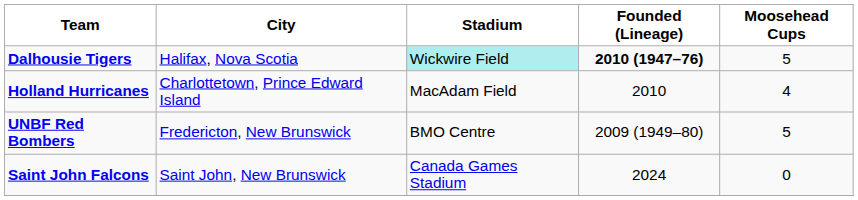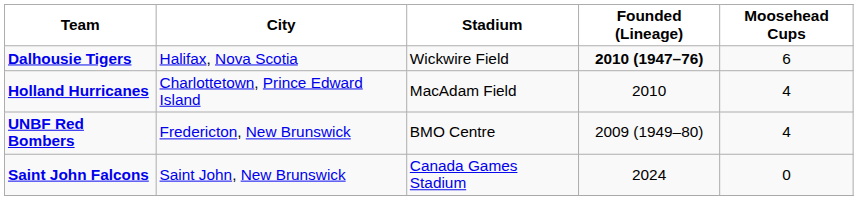(459, 58) paleturquoise background -> (459, 58) no background
(787, 58) 5 -> (787, 58) 6
(787, 132) 5 -> (787, 132) 4
